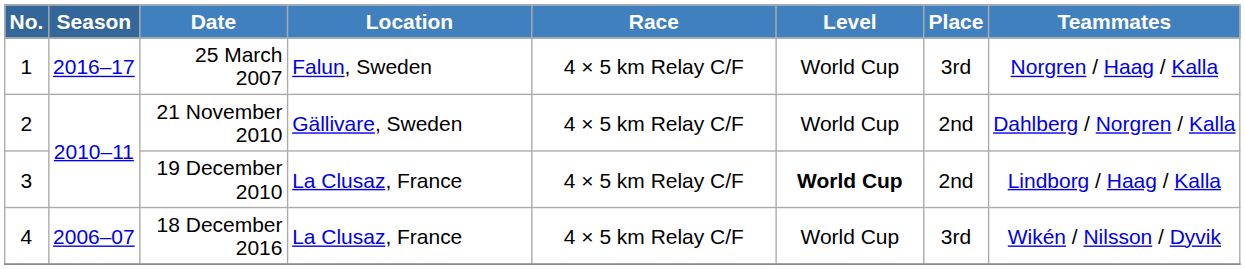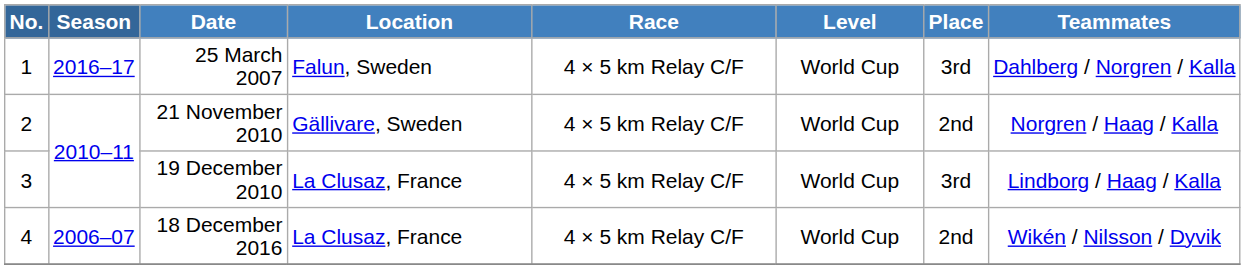(1114, 66) Norgren / Haag / Kalla -> (1114, 66) Dahlberg / Norgren / Kalla
(1114, 123) Dahlberg / Norgren / Kalla -> (1114, 123) Norgren / Haag / Kalla
(850, 180) bold -> (850, 180) normal
(956, 180) 2nd -> (956, 180) 3rd
(956, 236) 3rd -> (956, 236) 2nd
